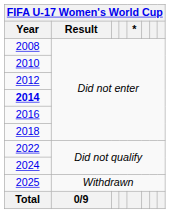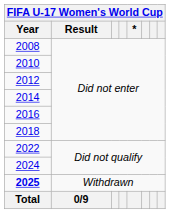(28, 98) bold -> (28, 98) normal
(28, 183) normal -> (28, 183) bold
